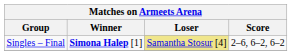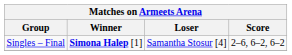(187, 43) khaki background -> (187, 43) no background
